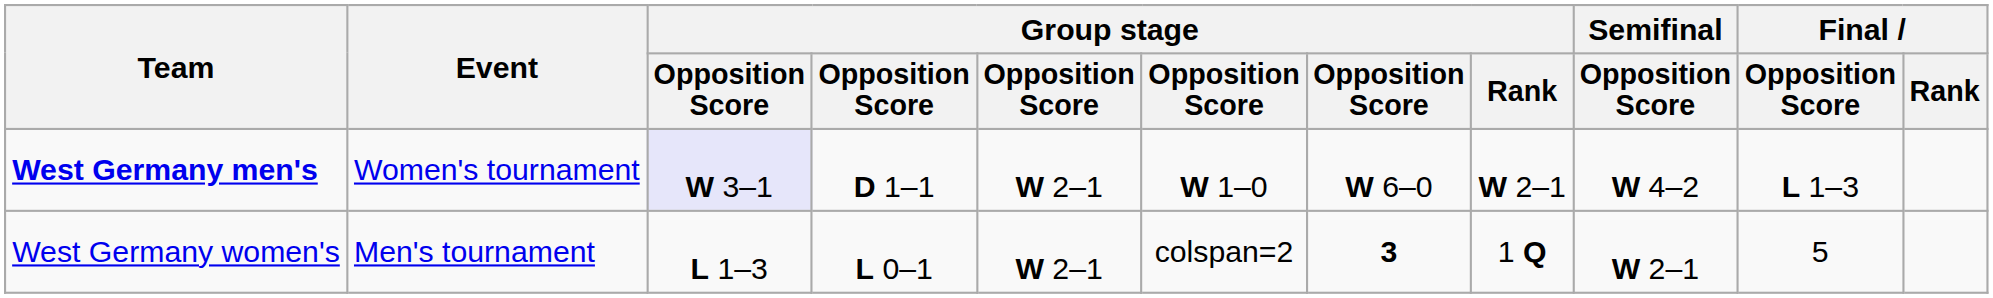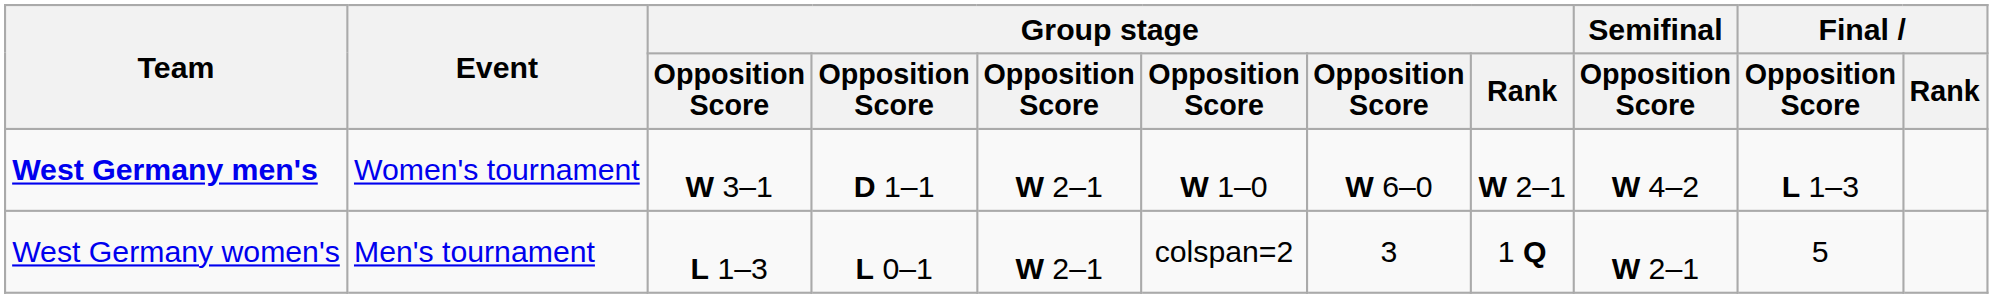(729, 187) lavender background -> (729, 187) no background
(1389, 252) bold -> (1389, 252) normal
